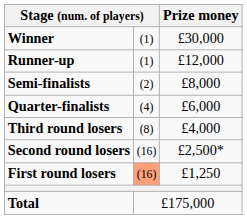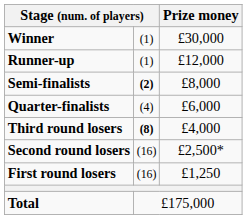(147, 84) normal -> (147, 83) bold
(147, 129) normal -> (147, 128) bold
(147, 174) lightsalmon background -> (147, 174) no background
